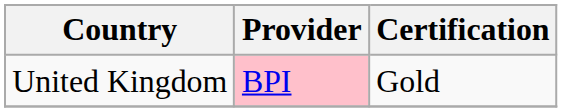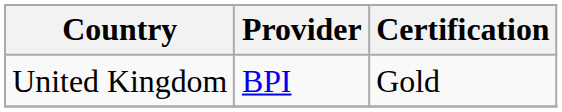(267, 80) pink background -> (267, 80) no background
